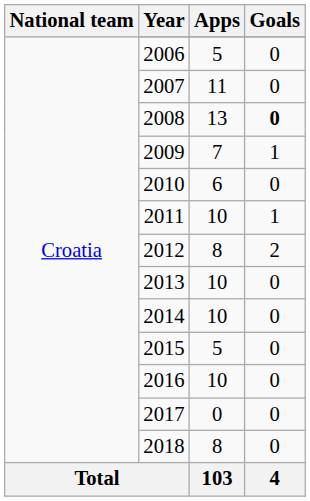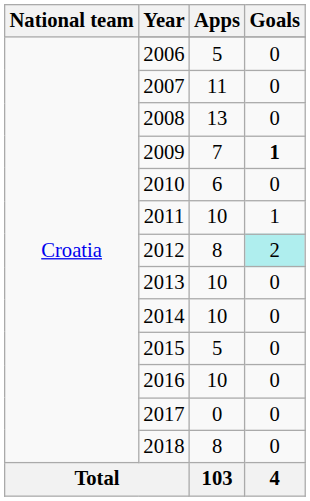(275, 119) bold -> (275, 119) normal
(275, 151) normal -> (275, 151) bold
(275, 250) no background -> (275, 250) paleturquoise background
